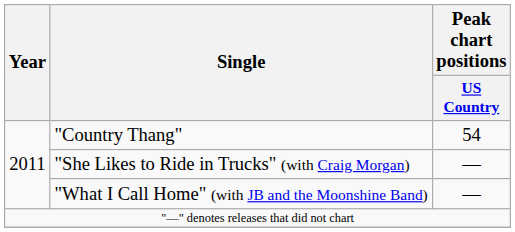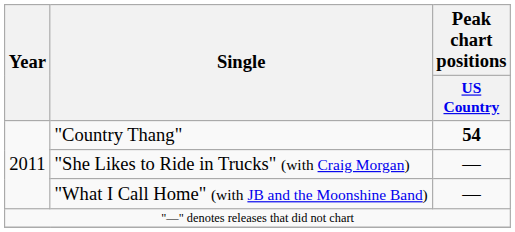(471, 134) normal -> (471, 134) bold
